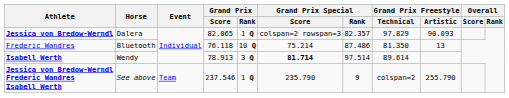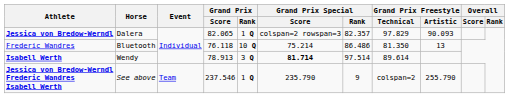(357, 45) 87.486 -> (357, 45) 86.486
